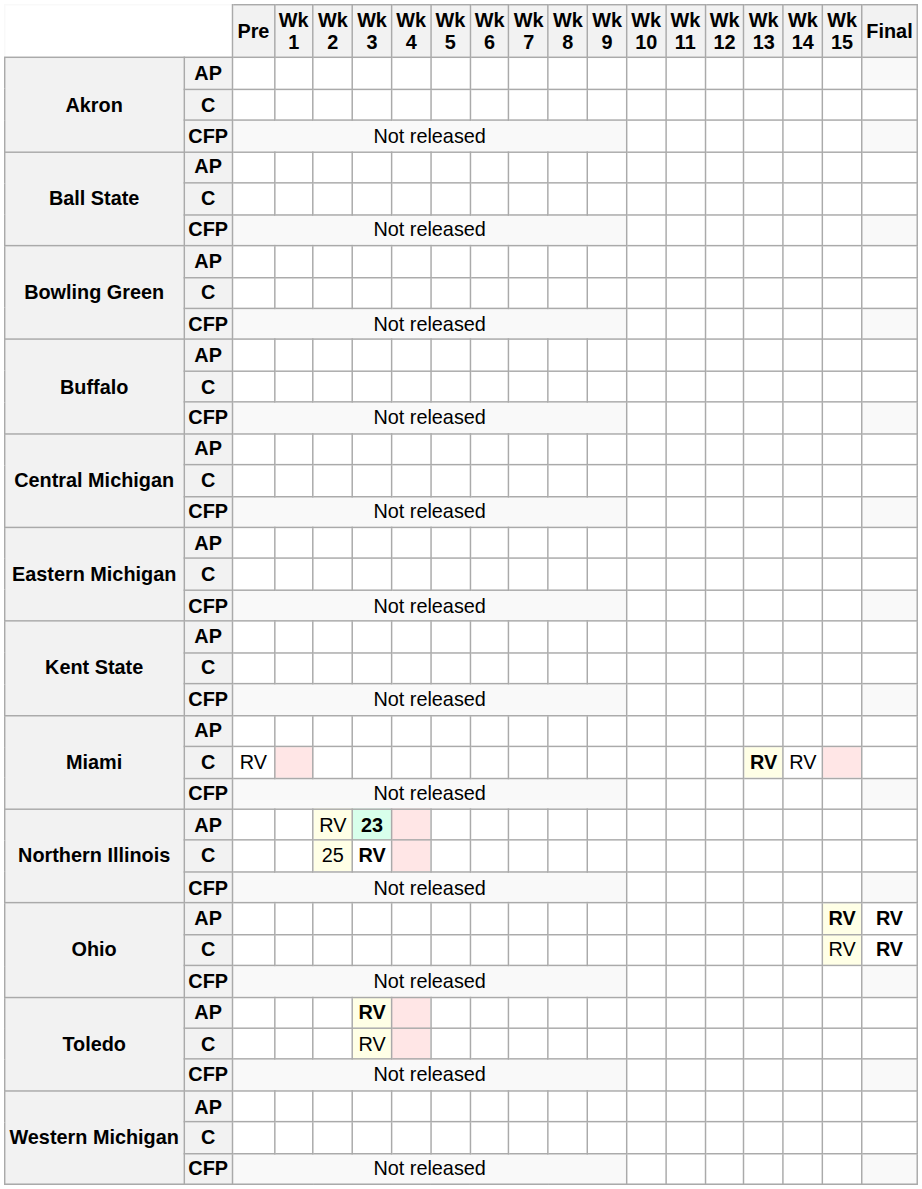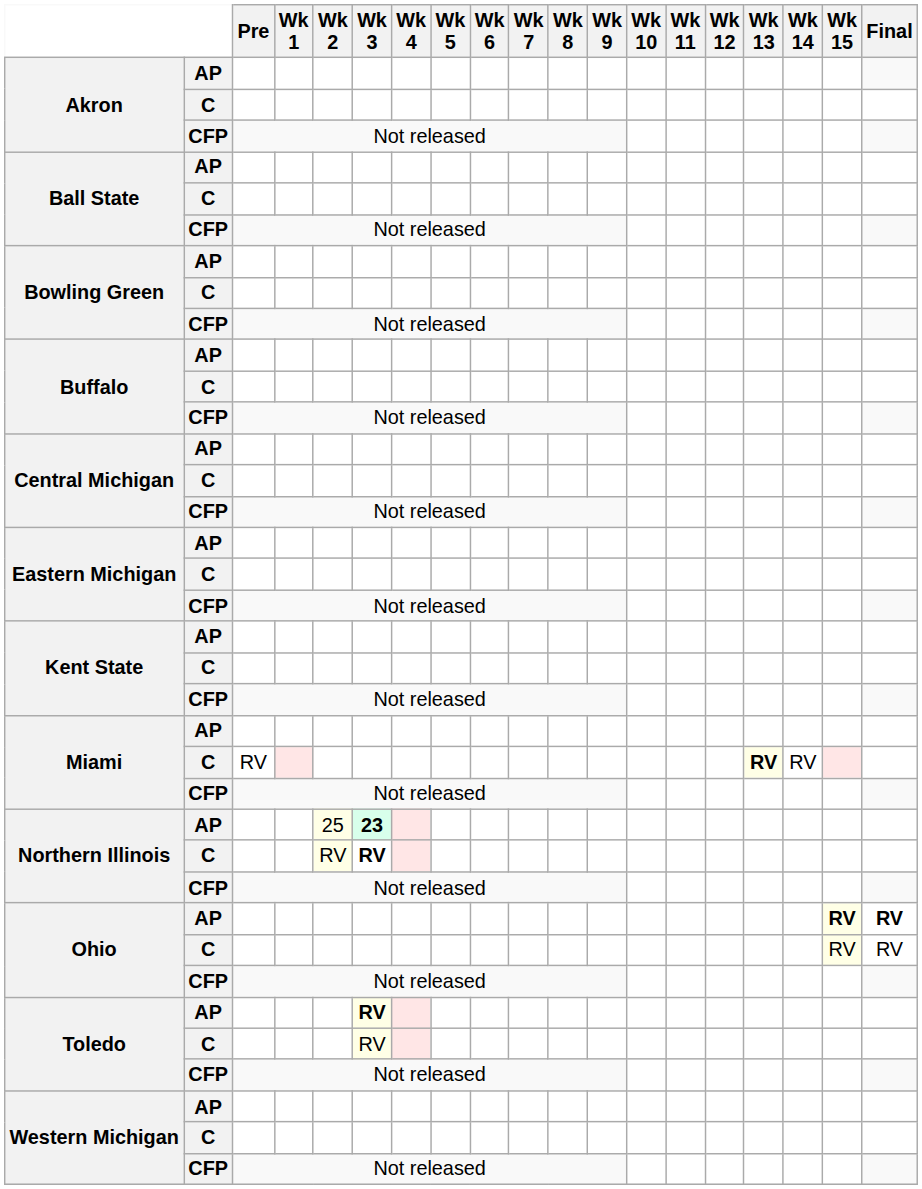(333, 824) RV -> (333, 824) 25
(333, 856) 25 -> (333, 856) RV
(890, 950) bold -> (890, 950) normal
